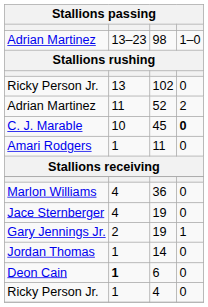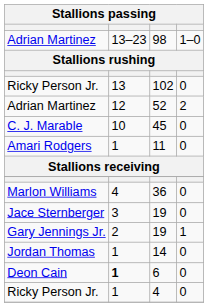(118, 106) 11 -> (119, 106) 12
(183, 126) bold -> (183, 126) normal
(115, 212) 4 -> (115, 212) 3
